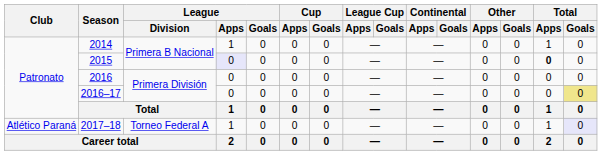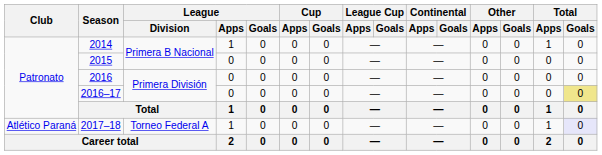(231, 61) lavender background -> (231, 61) no background
(549, 61) bold -> (549, 61) normal
